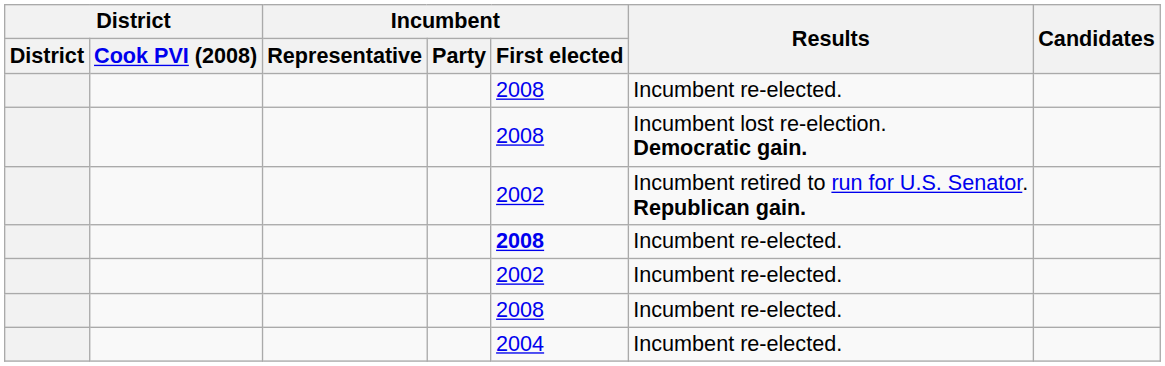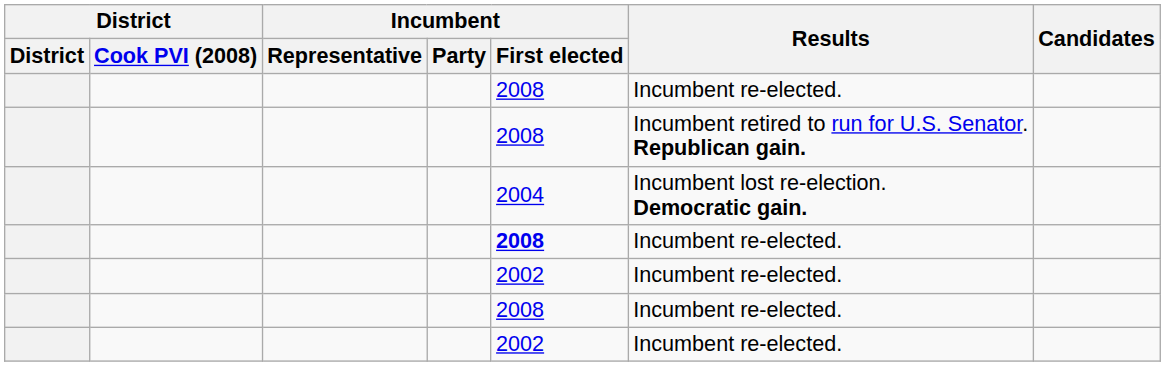(760, 136) Incumbent lost re-election. Democratic gain. -> (831, 136) Incumbent retired to run for U.S. Senator. Republican gain.
(520, 195) 2002 -> (520, 195) 2004
(831, 195) Incumbent retired to run for U.S. Senator. Republican gain. -> (760, 195) Incumbent lost re-election. Democratic gain.
(520, 344) 2004 -> (520, 344) 2002
